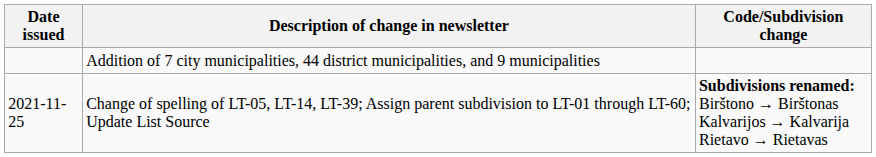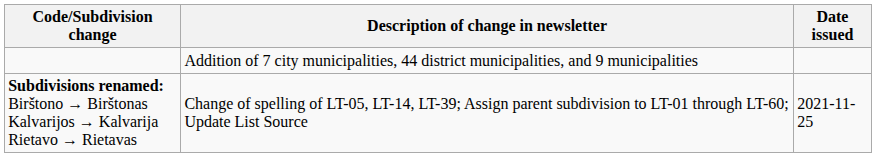columns swapped: (43, 26) <-> (783, 26)
